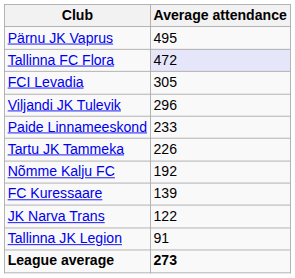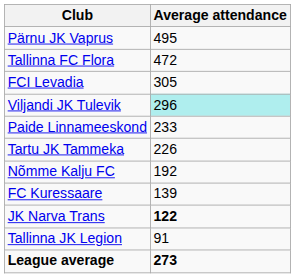(165, 60) lavender background -> (165, 60) no background
(165, 104) no background -> (165, 104) paleturquoise background
(165, 216) normal -> (165, 216) bold
